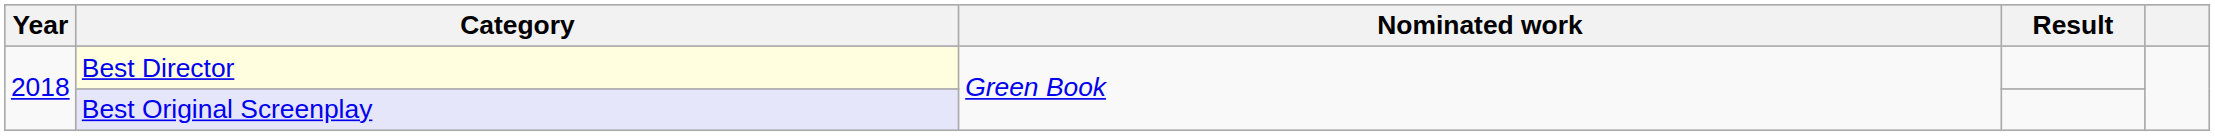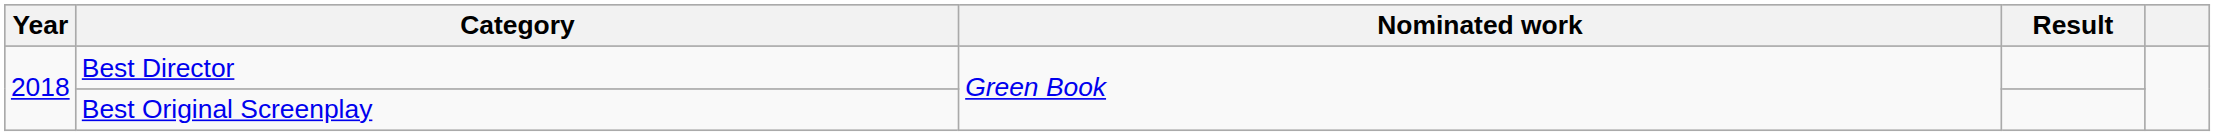(158, 67) lightyellow background -> (158, 67) no background
(227, 109) lavender background -> (227, 109) no background
